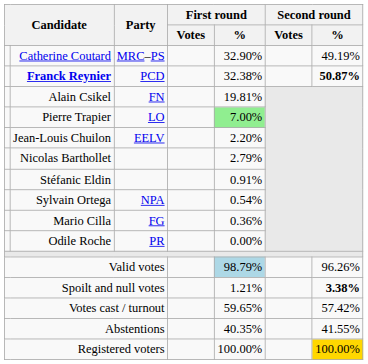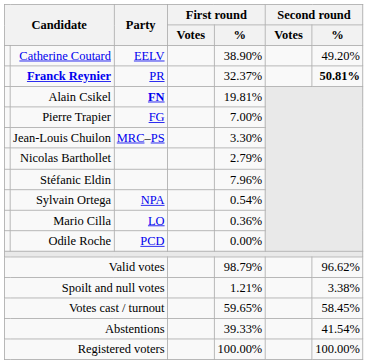(141, 56) MRC–PS -> (149, 56) EELV
(243, 56) 32.90% -> (243, 56) 38.90%
(341, 56) 49.19% -> (341, 56) 49.20%
(152, 76) PCD -> (157, 76) PR
(243, 76) 32.38% -> (243, 76) 32.37%
(340, 76) 50.87% -> (340, 76) 50.81%
(157, 97) normal -> (156, 97) bold
(156, 117) LO -> (157, 117) FG
(246, 117) lightgreen background -> (246, 117) no background
(149, 138) EELV -> (141, 138) MRC–PS
(246, 138) 2.20% -> (246, 138) 3.30%
(246, 179) 0.91% -> (246, 179) 7.96%
(157, 220) FG -> (156, 220) LO
(157, 241) PR -> (152, 241) PCD
(243, 267) lightblue background -> (243, 267) no background
(341, 267) 96.26% -> (341, 267) 96.62%
(343, 287) bold -> (344, 287) normal
(341, 308) 57.42% -> (341, 308) 58.45%
(243, 329) 40.35% -> (243, 329) 39.33%
(341, 329) 41.55% -> (341, 329) 41.54%
(338, 349) gold background -> (338, 349) no background
